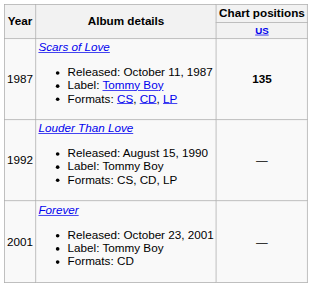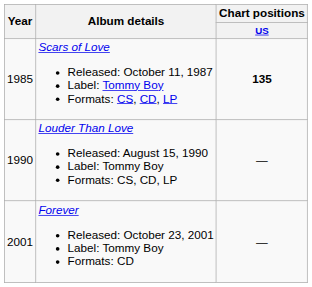(20, 79) 1987 -> (20, 79) 1985
(20, 160) 1992 -> (20, 160) 1990
